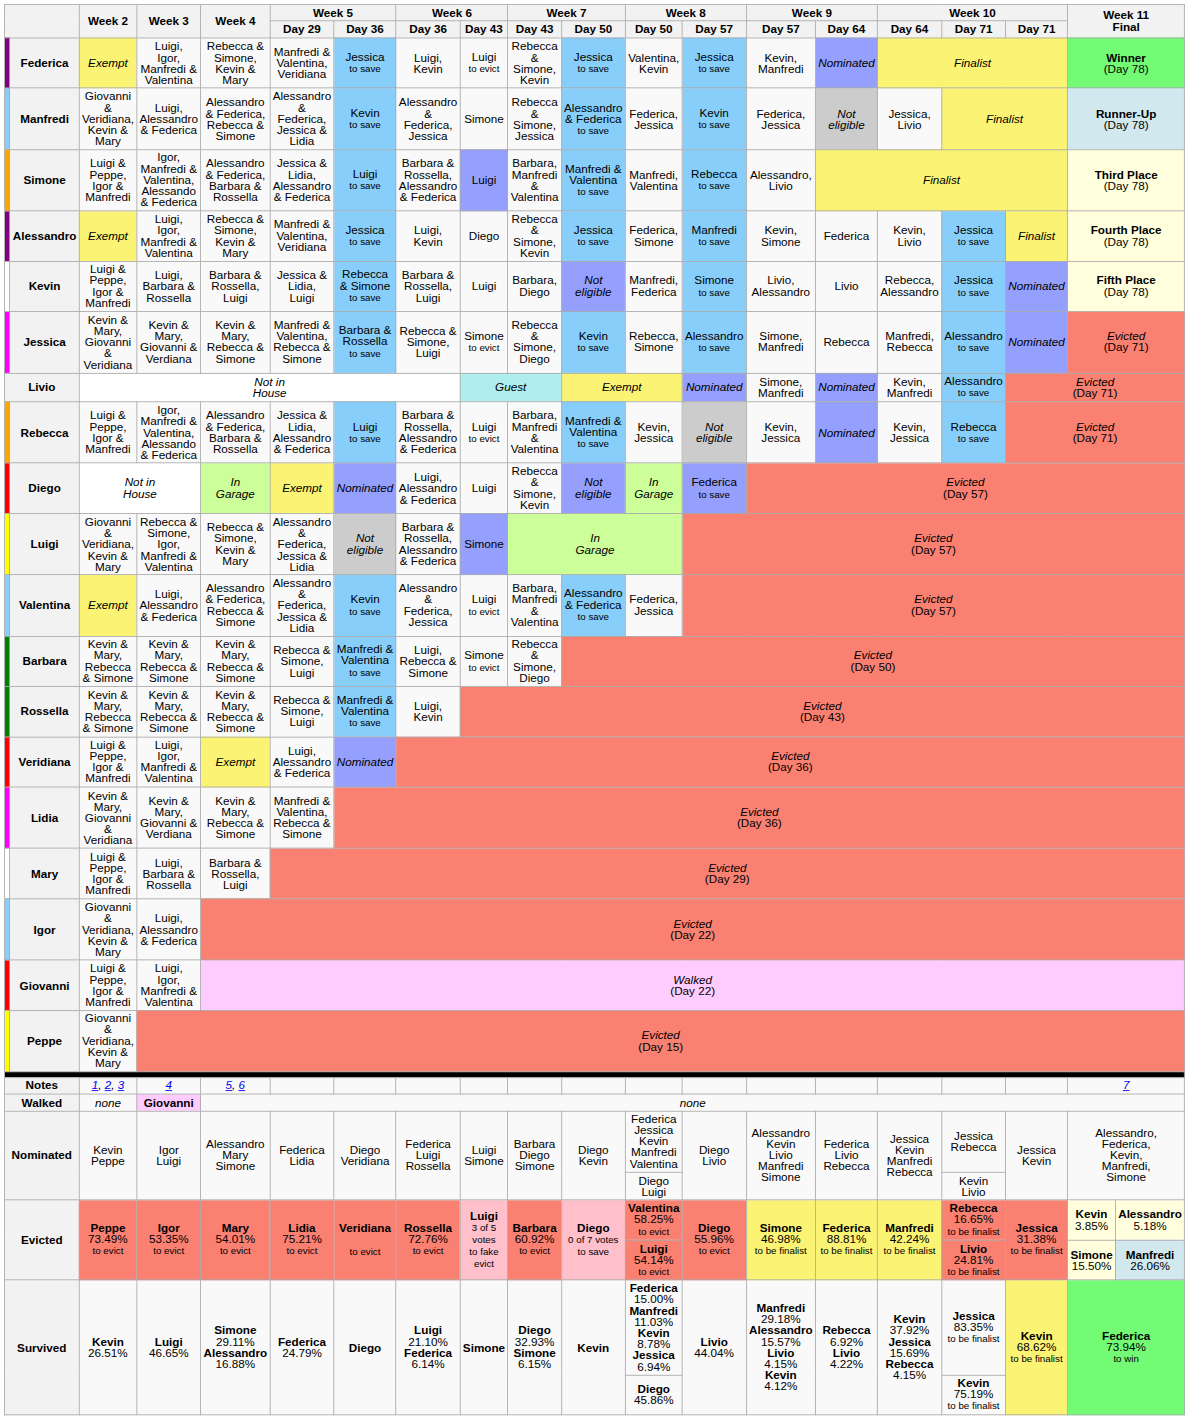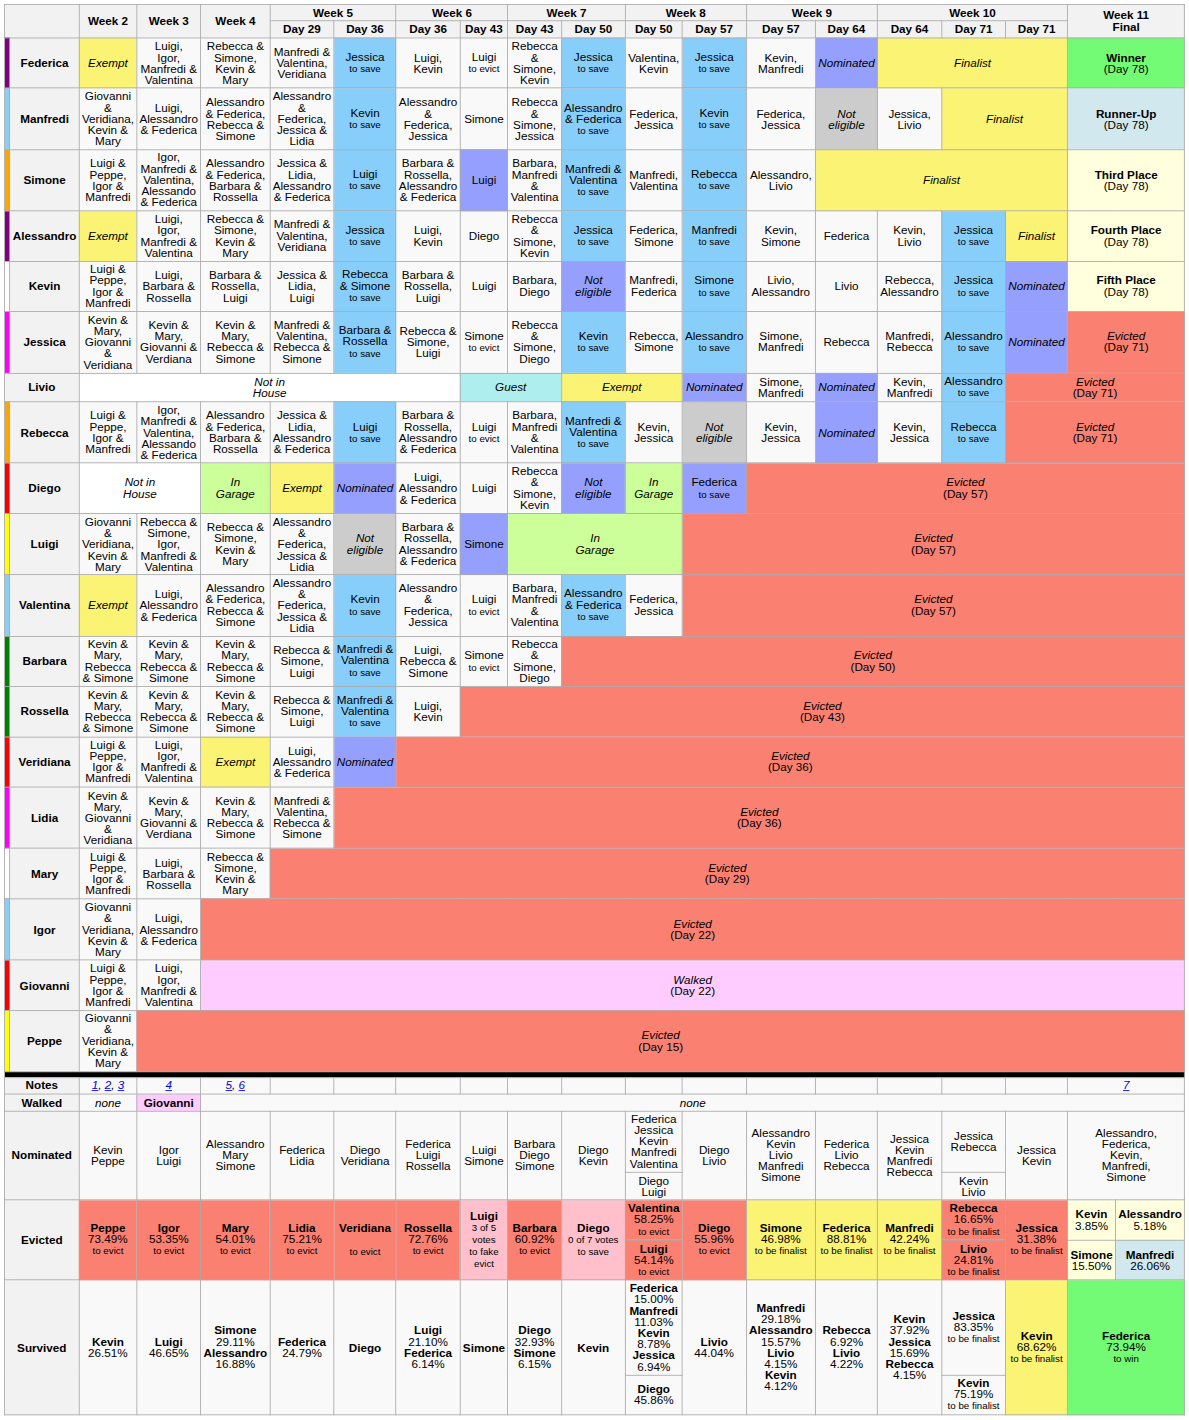(235, 873) Barbara & Rossella, Luigi -> (235, 873) Rebecca & Simone, Kevin & Mary
